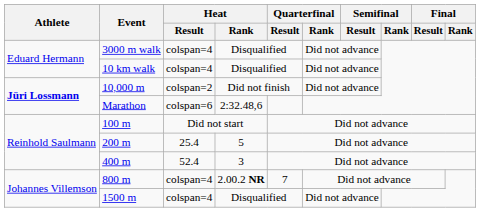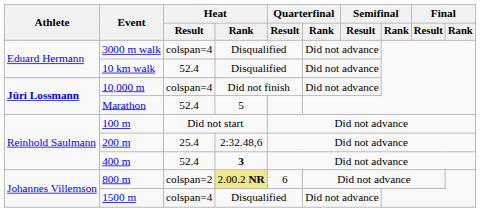(189, 68) colspan=4 -> (189, 68) 52.4
(189, 87) colspan=2 -> (189, 87) colspan=4
(189, 105) colspan=6 -> (189, 105) 52.4
(241, 105) 2:32.48,6 -> (241, 105) 5
(241, 142) 5 -> (241, 142) 2:32.48,6
(241, 161) normal -> (241, 161) bold
(189, 179) colspan=4 -> (189, 179) colspan=2
(241, 179) no background -> (241, 179) khaki background
(285, 179) 7 -> (285, 179) 6
